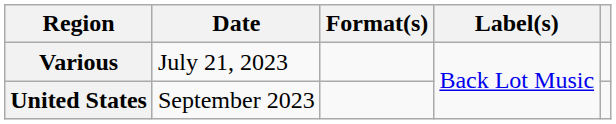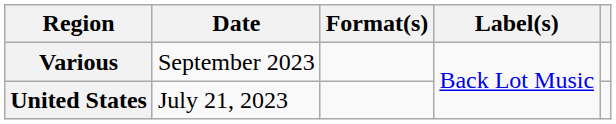(223, 61) July 21, 2023 -> (236, 61) September 2023
(236, 99) September 2023 -> (223, 99) July 21, 2023
